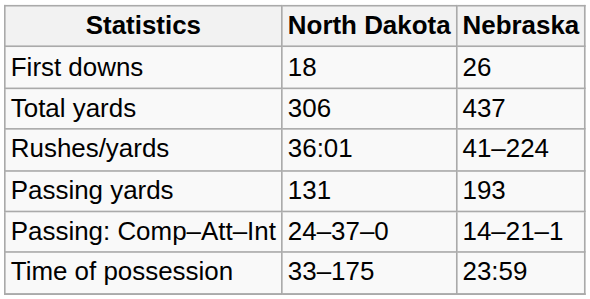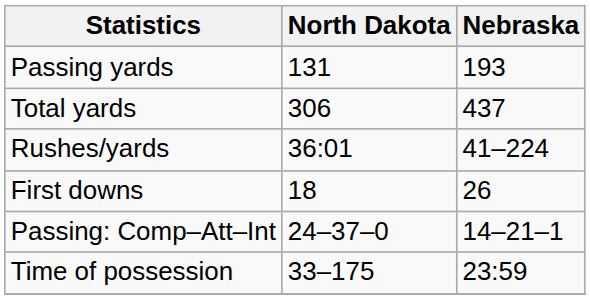rows swapped: (77, 67) <-> (92, 190)
